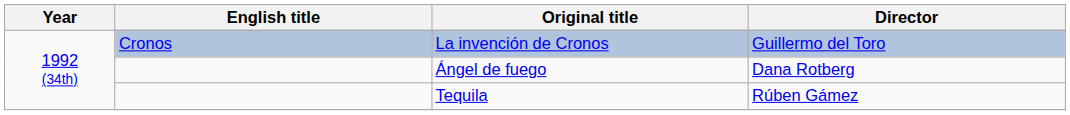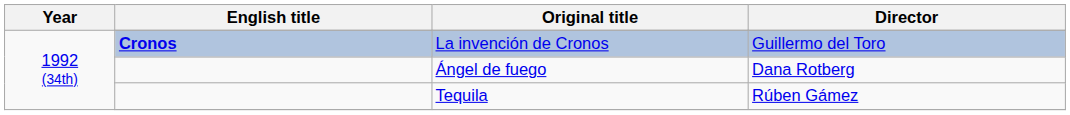(145, 43) normal -> (148, 43) bold
